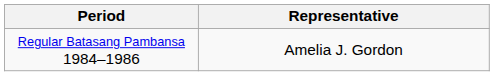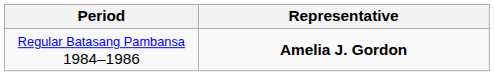(344, 49) normal -> (344, 49) bold
